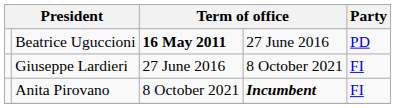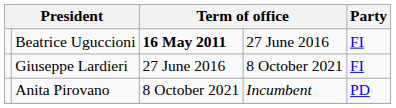(360, 41) PD -> (357, 41) FI
(281, 90) bold -> (279, 90) normal
(357, 90) FI -> (360, 90) PD
